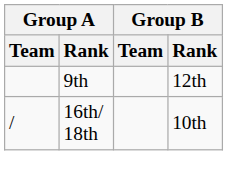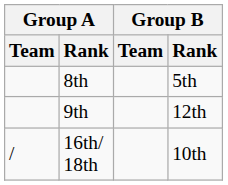+ row: (76, 81)
